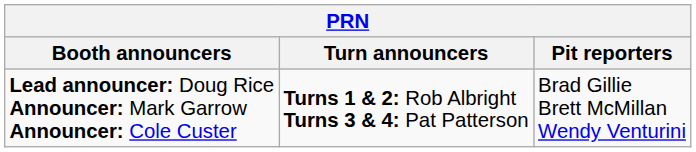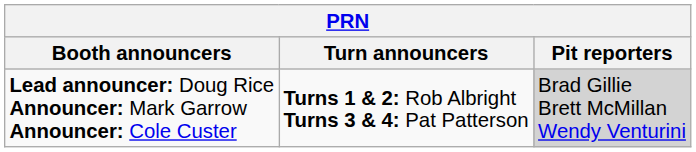(612, 108) no background -> (612, 108) lightgrey background
